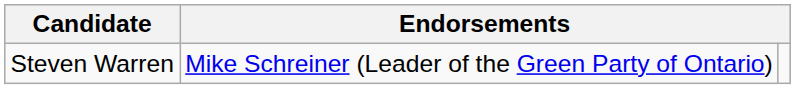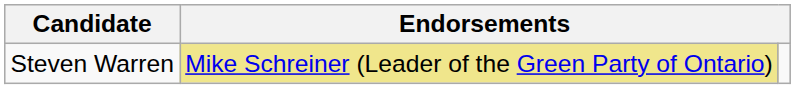(479, 63) no background -> (479, 63) khaki background
